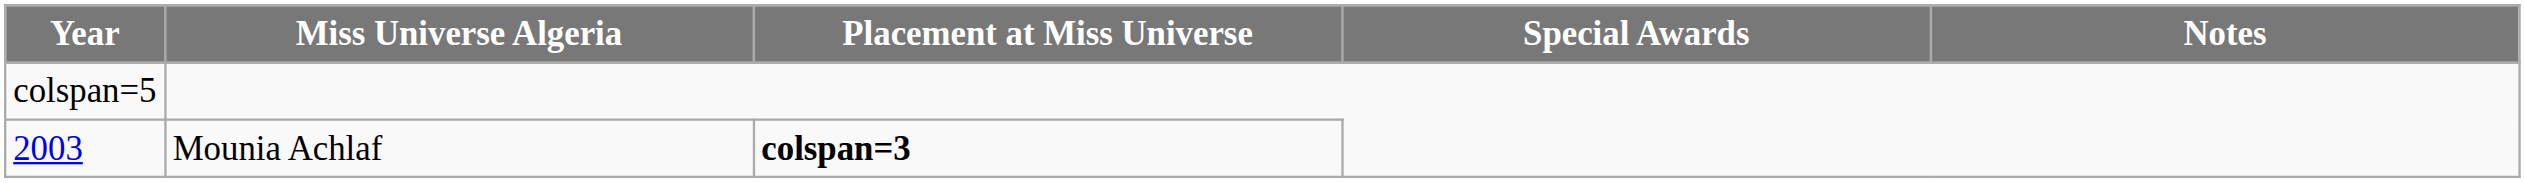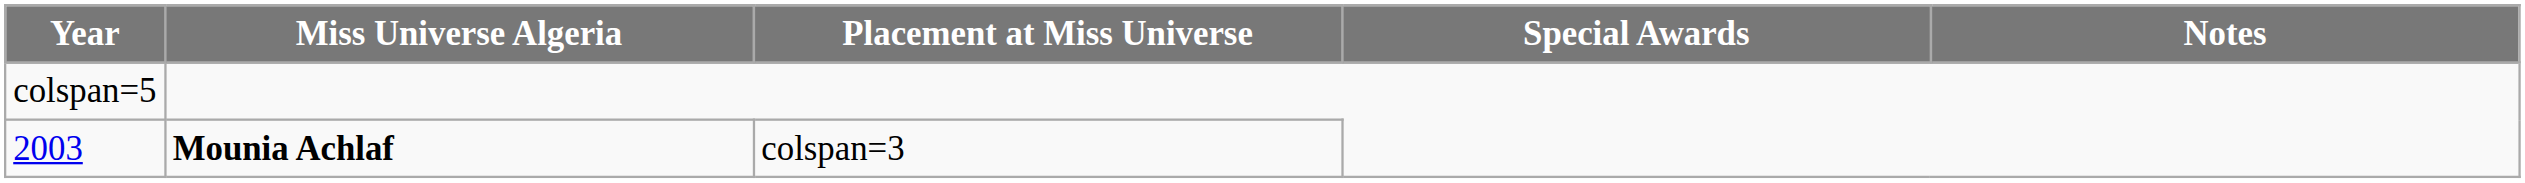(277, 148) normal -> (283, 148) bold
(836, 148) bold -> (833, 148) normal
